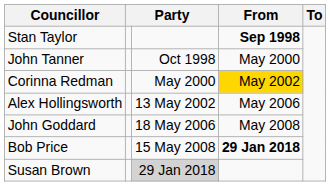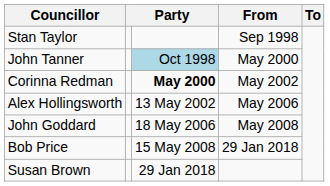(270, 37) bold -> (269, 37) normal
(187, 59) no background -> (187, 59) lightblue background
(185, 81) normal -> (185, 81) bold
(269, 81) gold background -> (268, 81) no background
(261, 147) bold -> (260, 147) normal
(177, 170) lightgrey background -> (177, 170) no background
